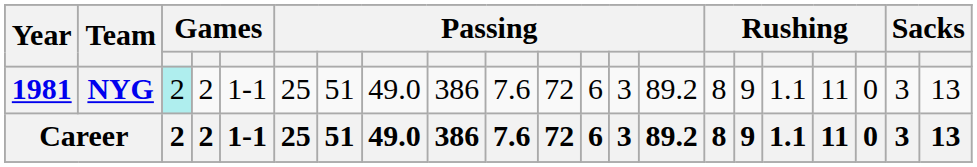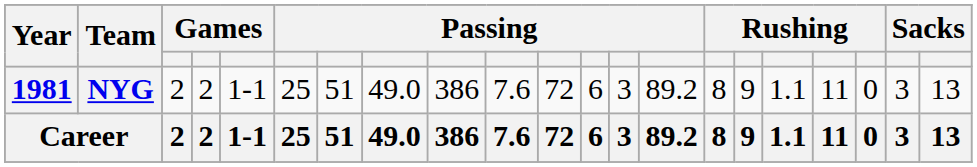(177, 89) paleturquoise background -> (177, 89) no background
